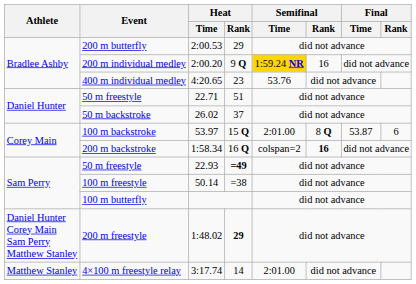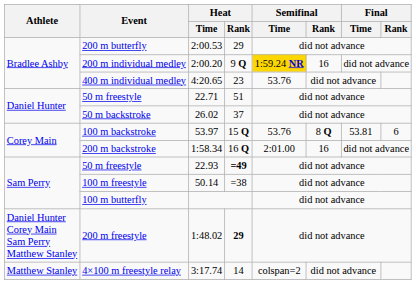(279, 132) 2:01.00 -> (279, 132) 53.76
(361, 132) 53.87 -> (361, 132) 53.81
(279, 149) colspan=2 -> (279, 149) 2:01.00
(324, 149) bold -> (324, 149) normal
(279, 271) 2:01.00 -> (279, 271) colspan=2
